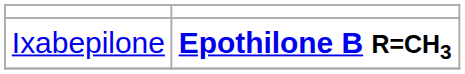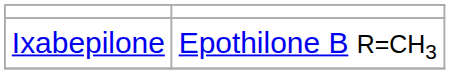(315, 44) bold -> (308, 44) normal
